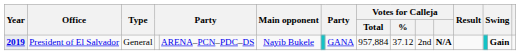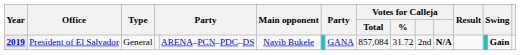(373, 42) 957,884 -> (373, 42) 857,084
(403, 42) 37.12 -> (403, 42) 31.72
